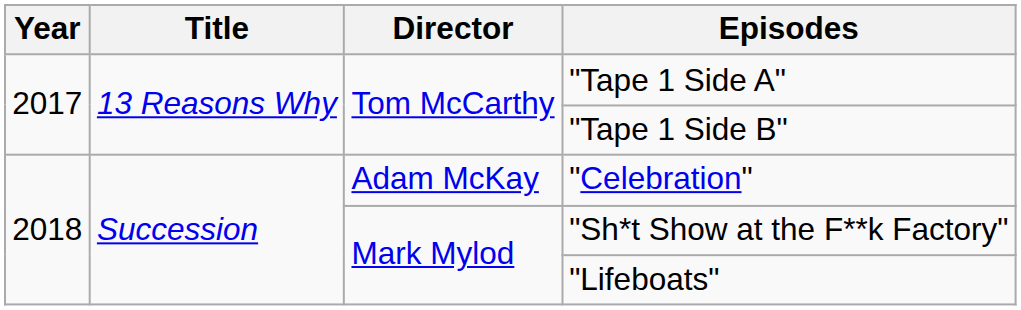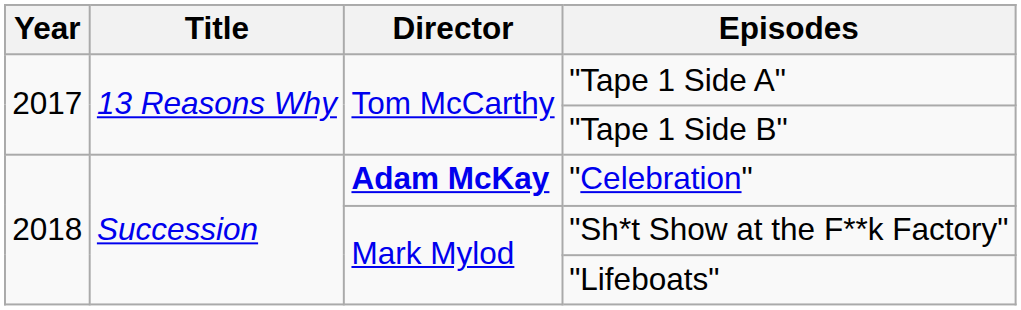(445, 179) normal -> (450, 179) bold
